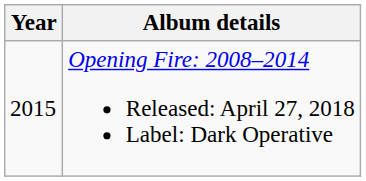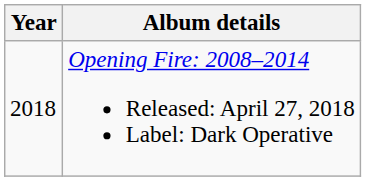(33, 108) 2015 -> (33, 108) 2018
